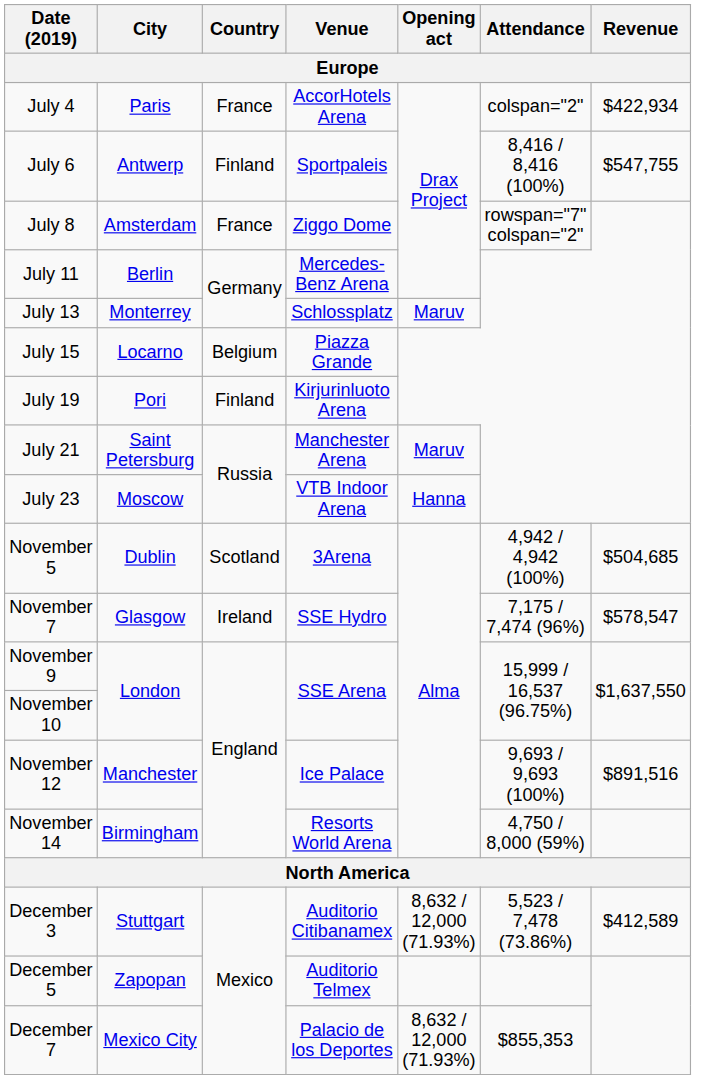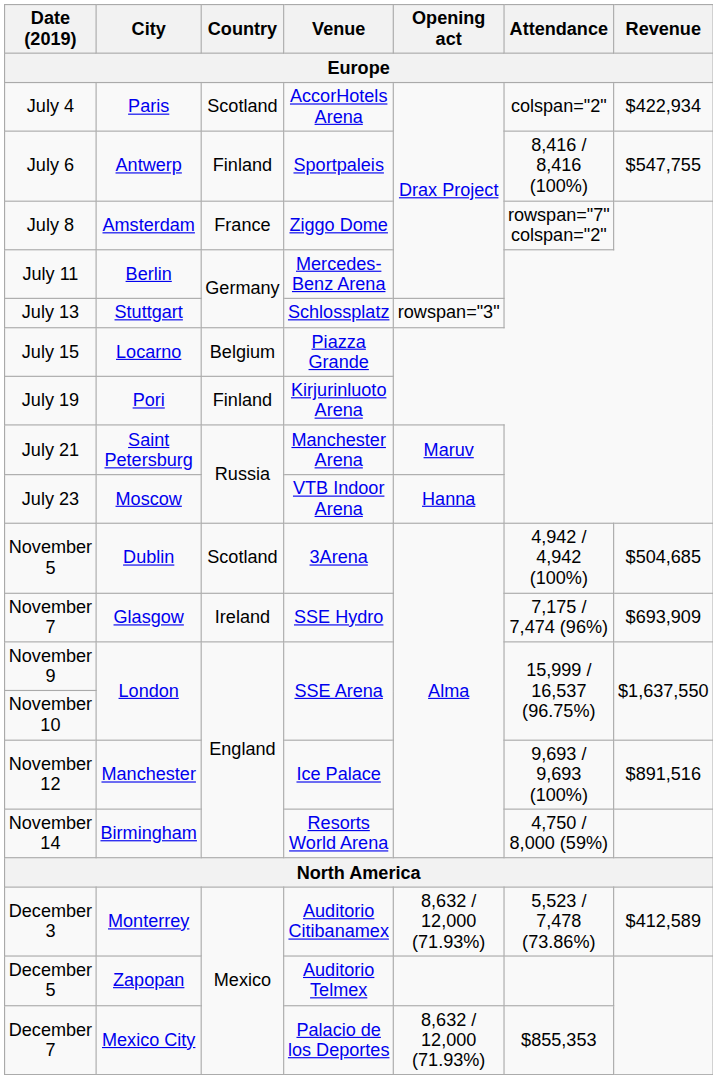(245, 106) France -> (242, 106) Scotland
(150, 312) Monterrey -> (149, 312) Stuttgart
(439, 312) Maruv -> (449, 312) rowspan="3"
(641, 617) $578,547 -> (663, 617) $693,909
(150, 921) Stuttgart -> (149, 921) Monterrey
